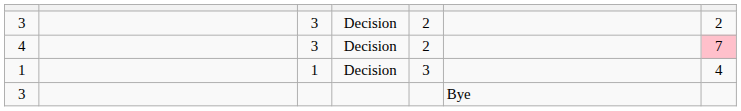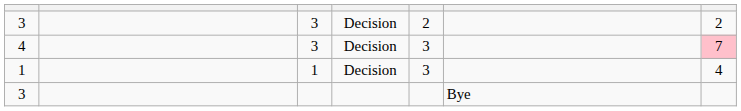(426, 46) 2 -> (426, 46) 3
